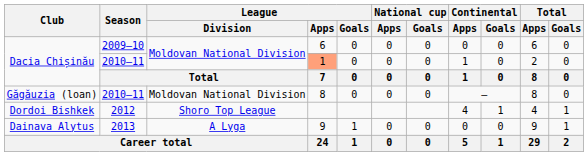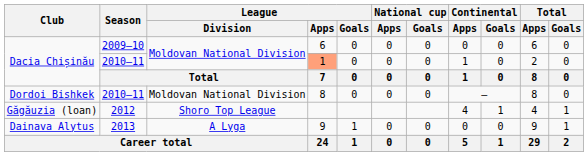(52, 94) Găgăuzia (loan) -> (52, 94) Dordoi Bishkek
(52, 110) Dordoi Bishkek -> (52, 110) Găgăuzia (loan)
